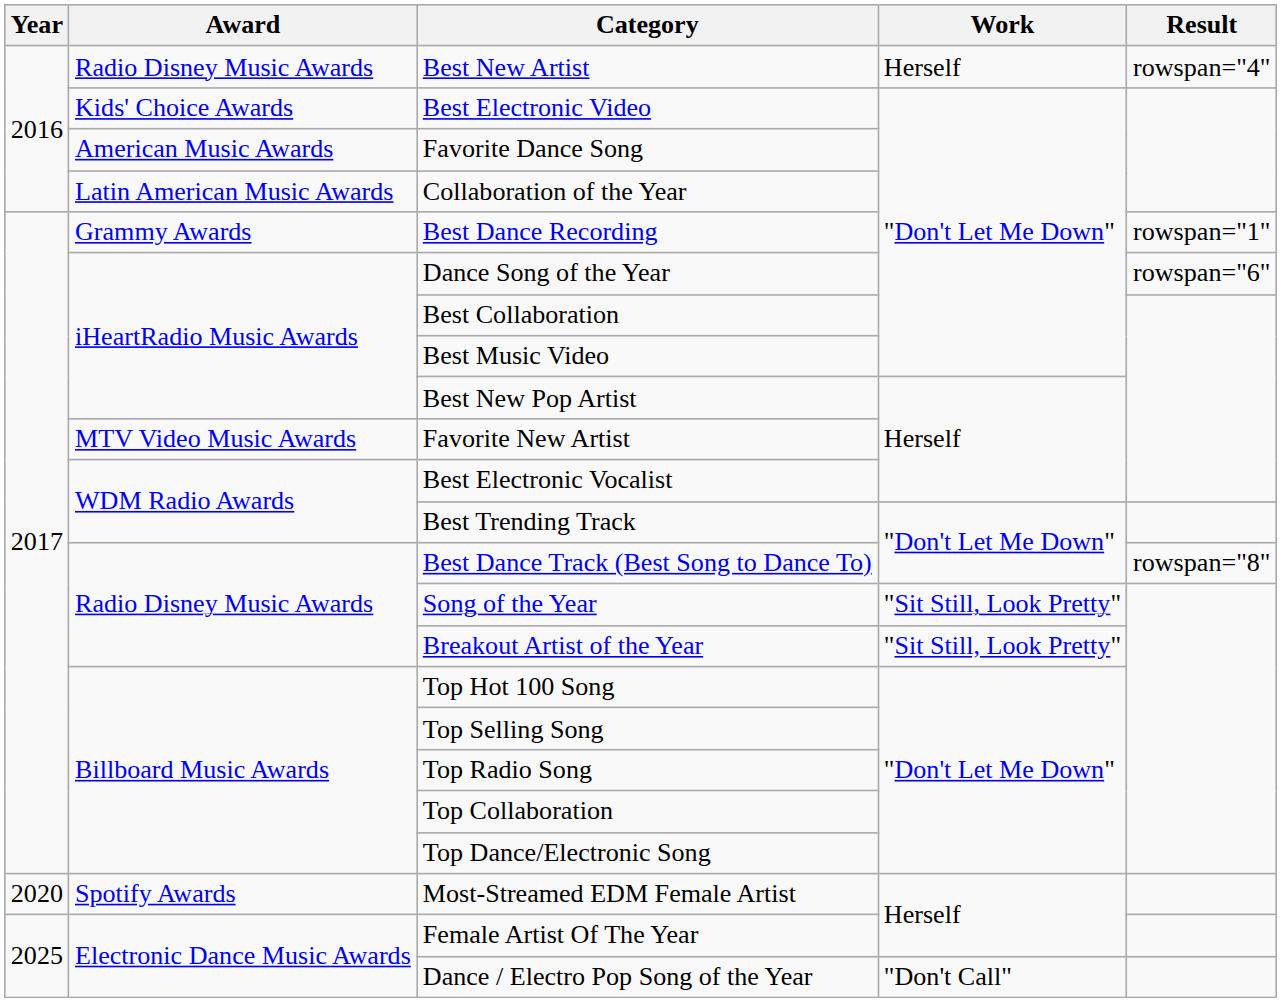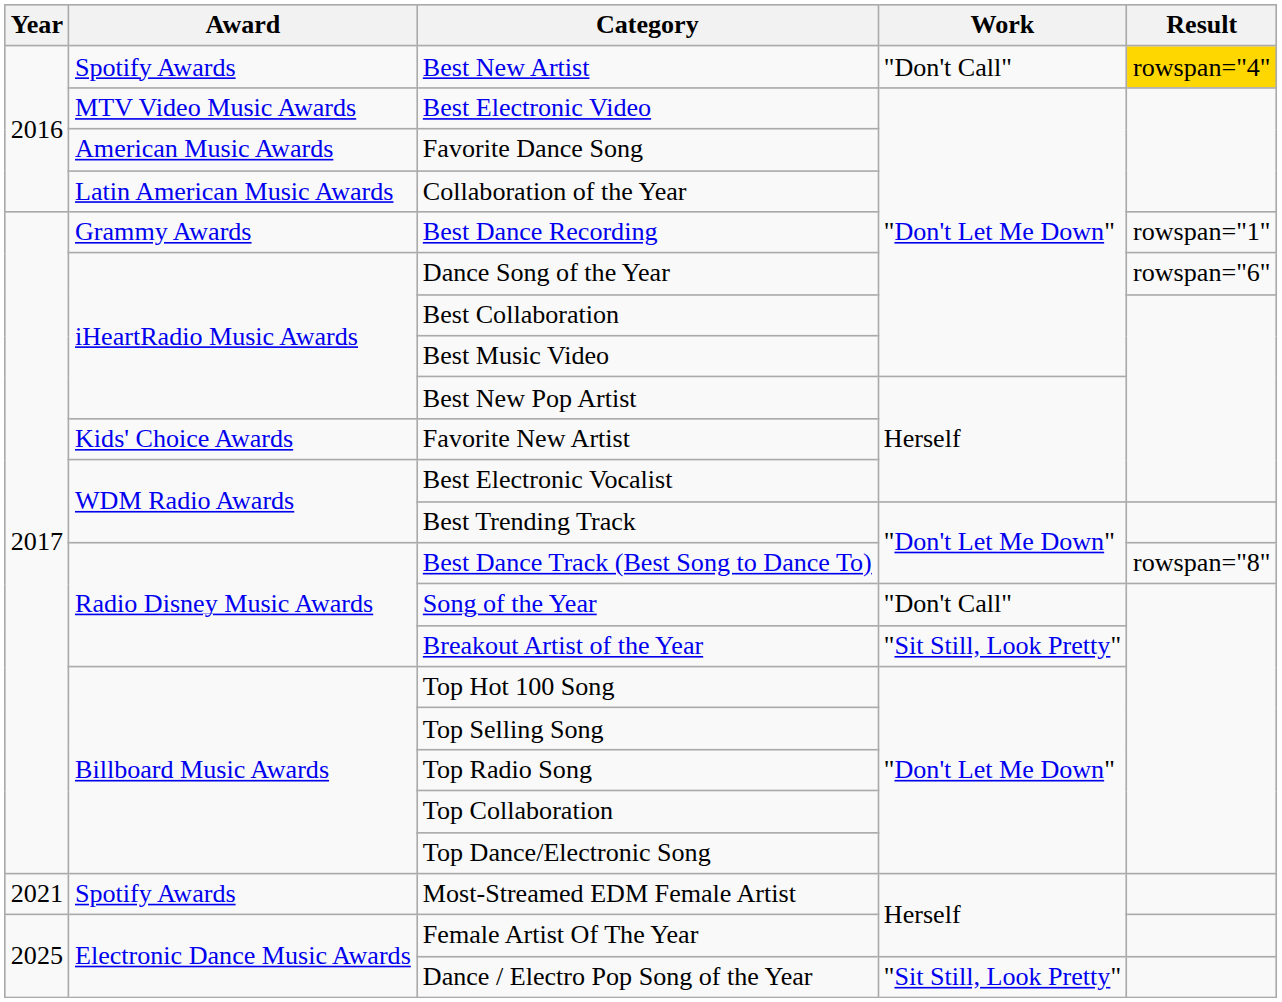(224, 66) Radio Disney Music Awards -> (155, 66) Spotify Awards
(922, 66) Herself -> (948, 66) "Don't Call"
(1202, 66) no background -> (1202, 66) gold background
(184, 107) Kids' Choice Awards -> (216, 107) MTV Video Music Awards
(216, 438) MTV Video Music Awards -> (184, 438) Kids' Choice Awards
(1002, 604) "Sit Still, Look Pretty" -> (948, 604) "Don't Call"
(37, 893) 2020 -> (37, 893) 2021
(948, 976) "Don't Call" -> (1002, 976) "Sit Still, Look Pretty"
